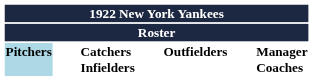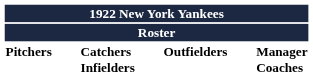(29, 51) lightblue background -> (29, 51) no background
